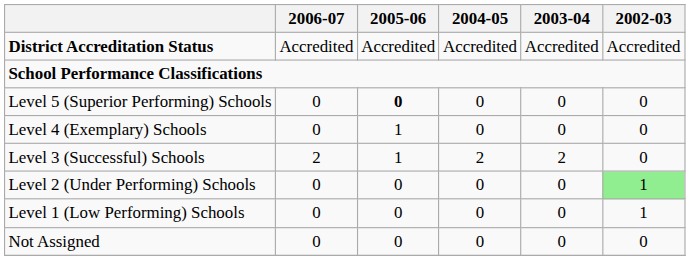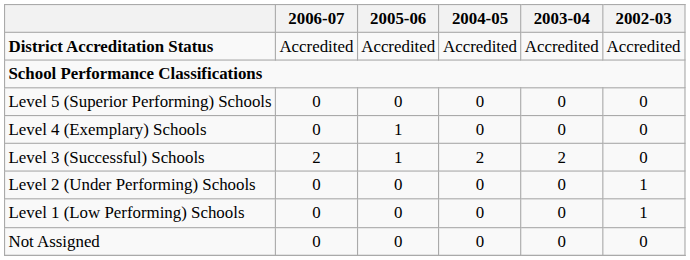(398, 102) bold -> (398, 102) normal
(644, 185) lightgreen background -> (644, 185) no background
